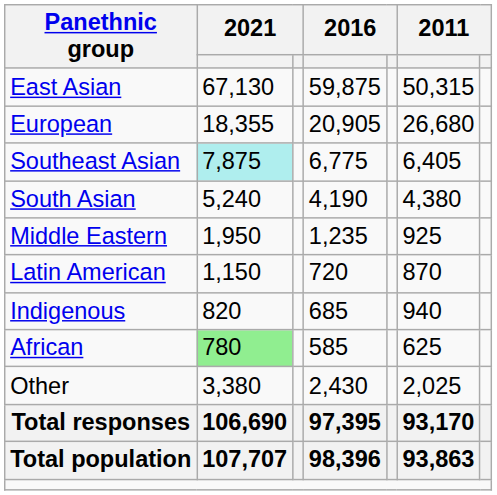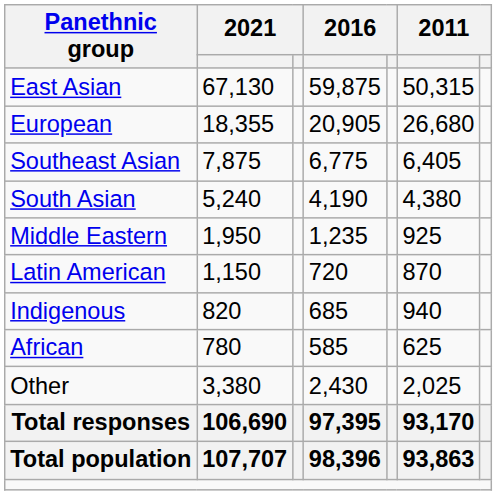(232, 161) paleturquoise background -> (232, 161) no background
(222, 348) lightgreen background -> (222, 348) no background
